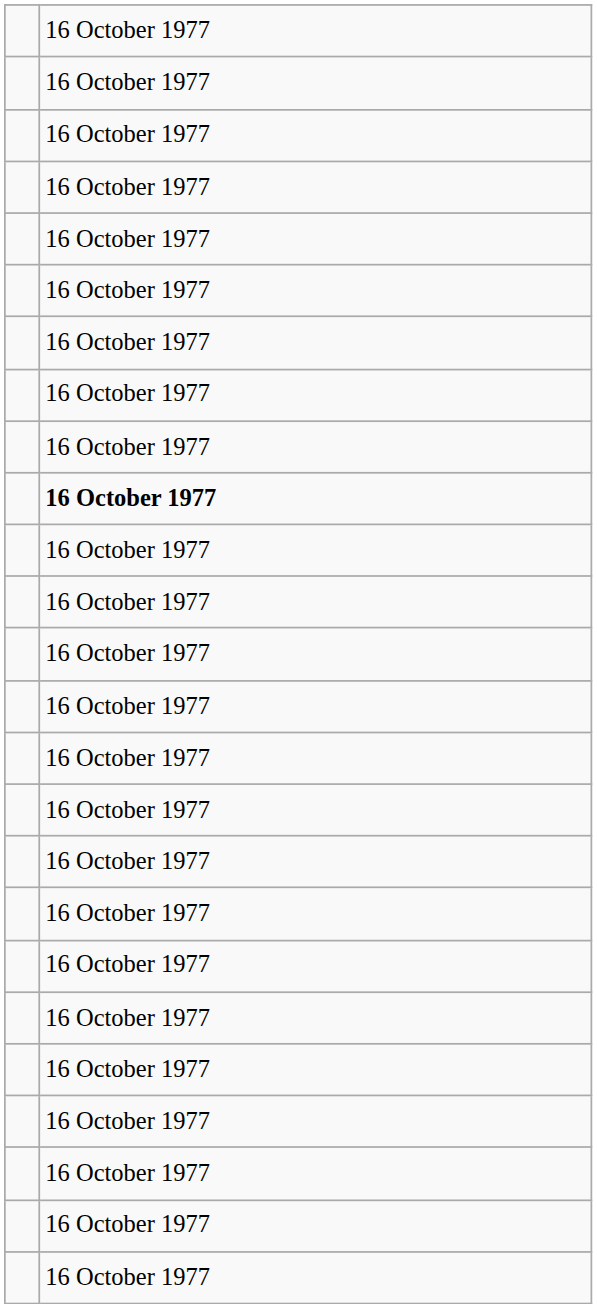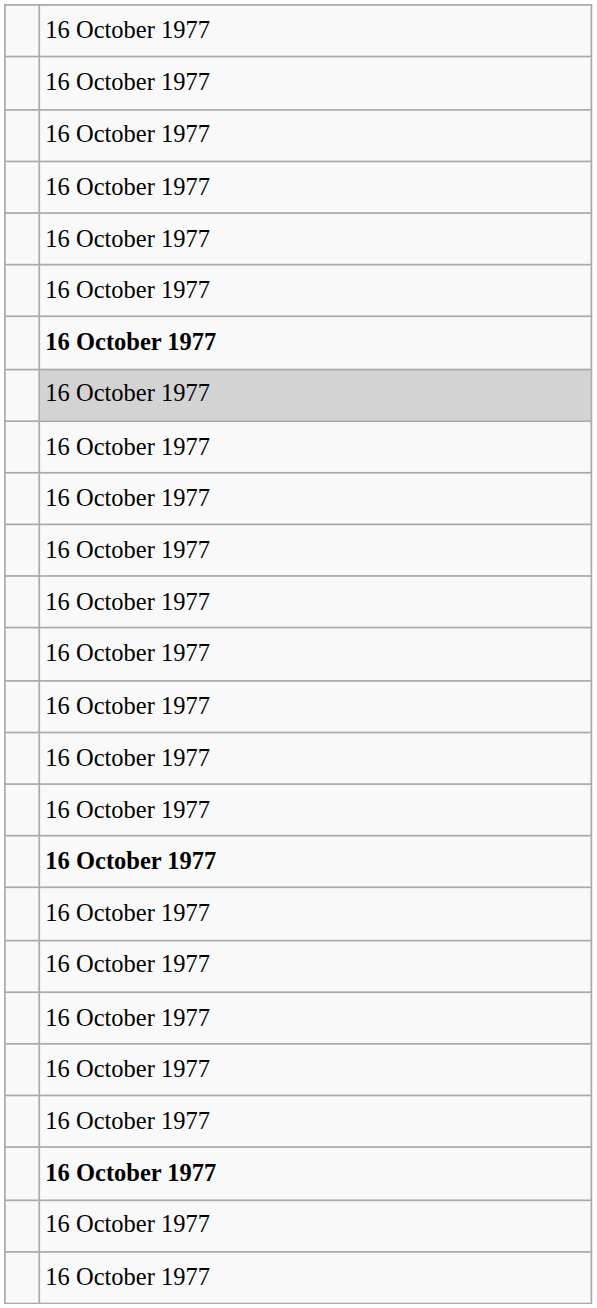(128, 342) normal -> (131, 342) bold
(128, 393) no background -> (128, 393) lightgrey background
(131, 497) bold -> (128, 497) normal
(128, 861) normal -> (131, 861) bold
(128, 1172) normal -> (131, 1172) bold
